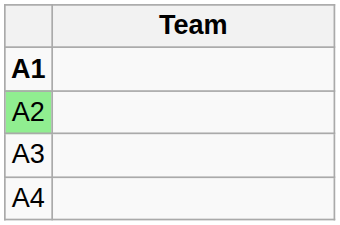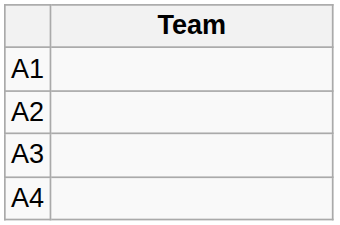(28, 68) bold -> (28, 68) normal
(28, 111) lightgreen background -> (28, 111) no background
